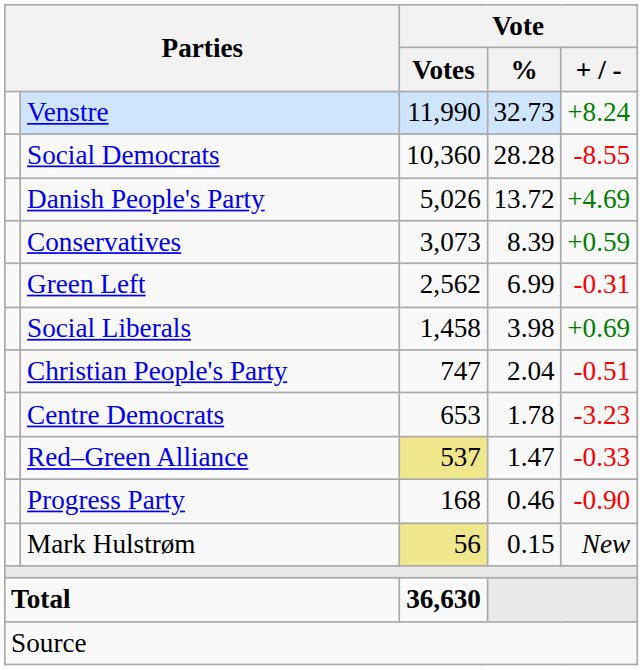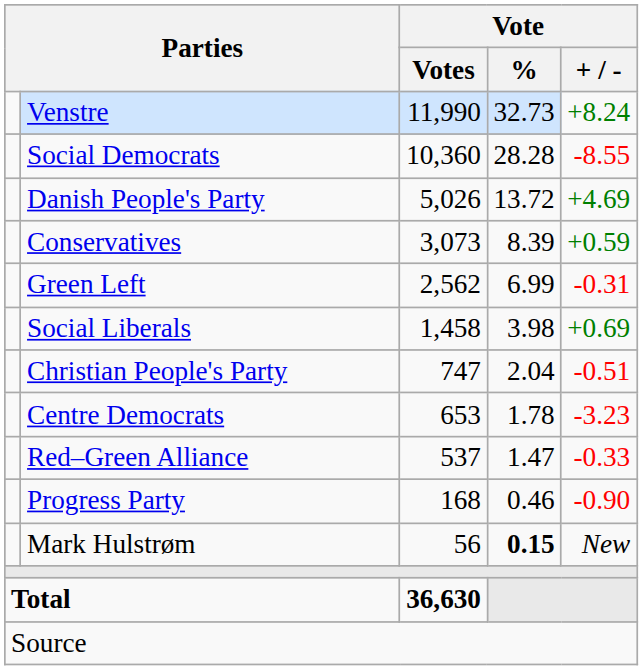(461, 457) khaki background -> (461, 457) no background
(467, 543) khaki background -> (467, 543) no background
(531, 543) normal -> (531, 543) bold
